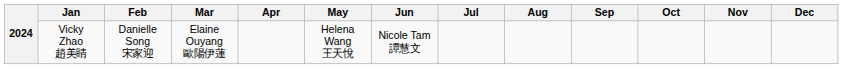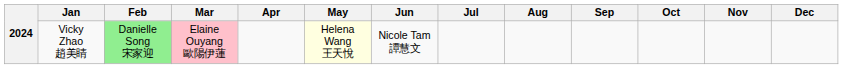(138, 41) no background -> (138, 41) lightgreen background
(204, 41) no background -> (204, 41) pink background
(338, 41) no background -> (338, 41) lightyellow background
